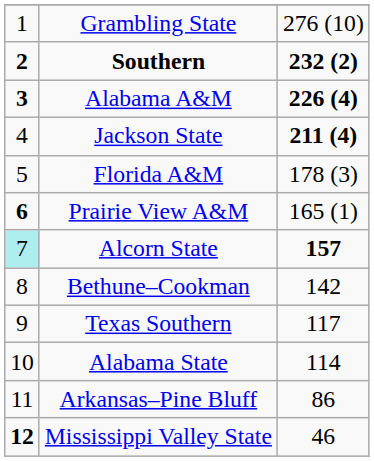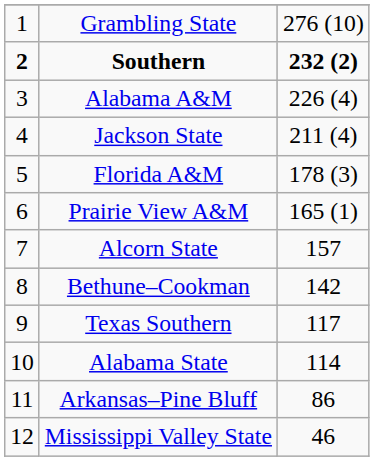(22, 98) bold -> (22, 98) normal
(323, 98) bold -> (323, 98) normal
(323, 135) bold -> (323, 135) normal
(22, 211) bold -> (22, 211) normal
(22, 248) paleturquoise background -> (22, 248) no background
(323, 248) bold -> (323, 248) normal
(22, 436) bold -> (22, 436) normal
